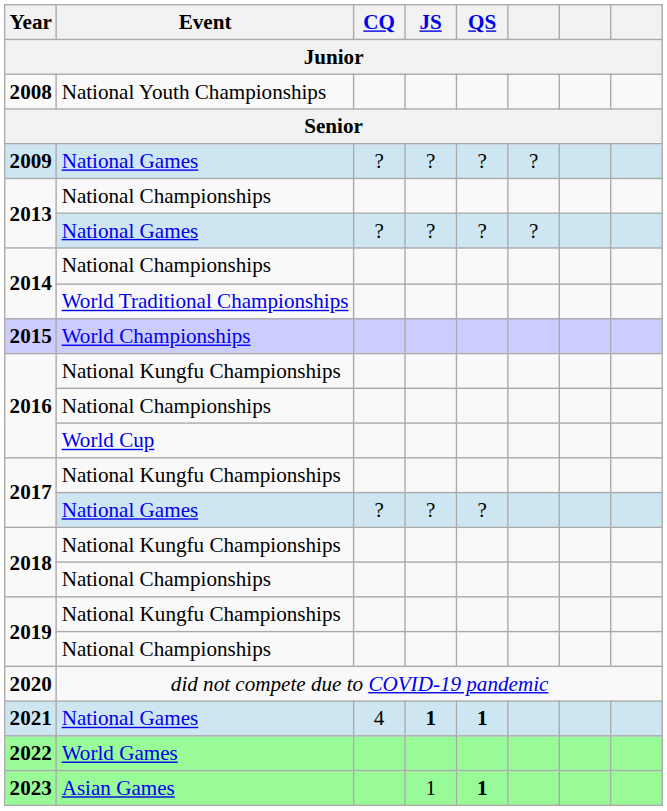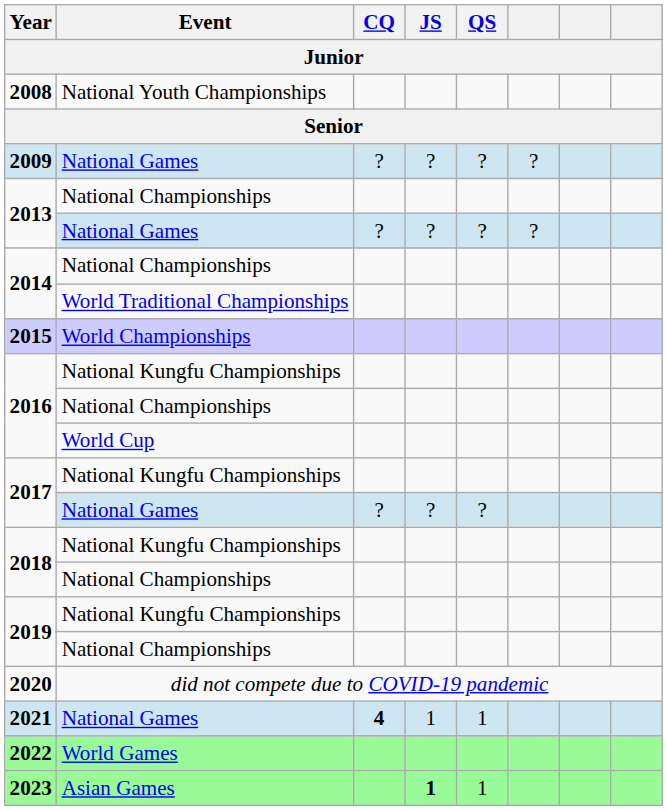(379, 718) normal -> (379, 718) bold
(431, 718) bold -> (431, 718) normal
(482, 718) bold -> (482, 718) normal
(431, 788) normal -> (431, 788) bold
(482, 788) bold -> (482, 788) normal
